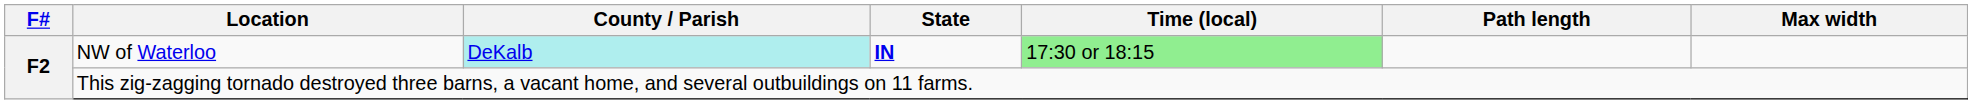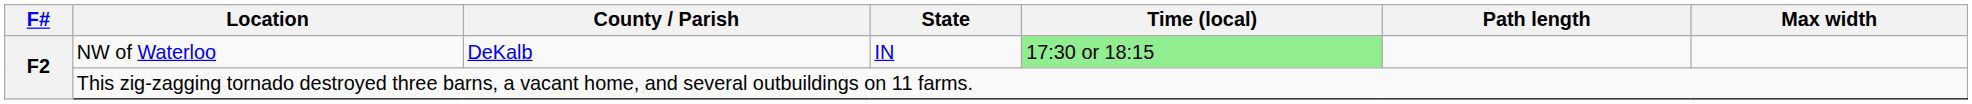(500, 51) paleturquoise background -> (500, 51) no background
(884, 51) bold -> (884, 51) normal
